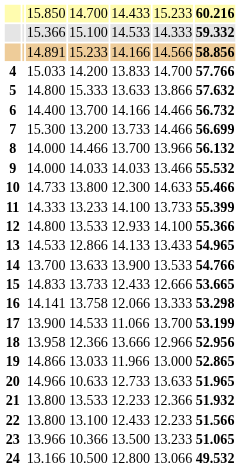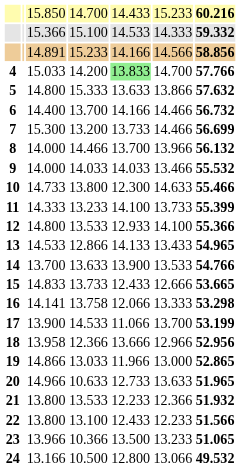(131, 71) no background -> (131, 71) lightgreen background
